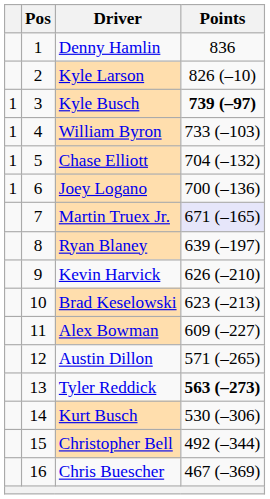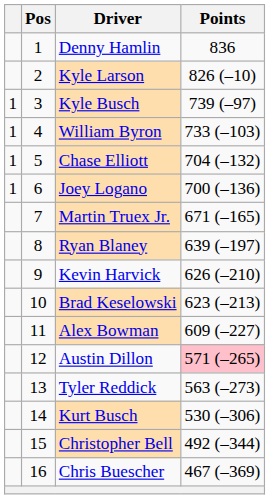(222, 103) bold -> (222, 103) normal
(222, 217) lavender background -> (222, 217) no background
(222, 358) no background -> (222, 358) pink background
(222, 387) bold -> (222, 387) normal
